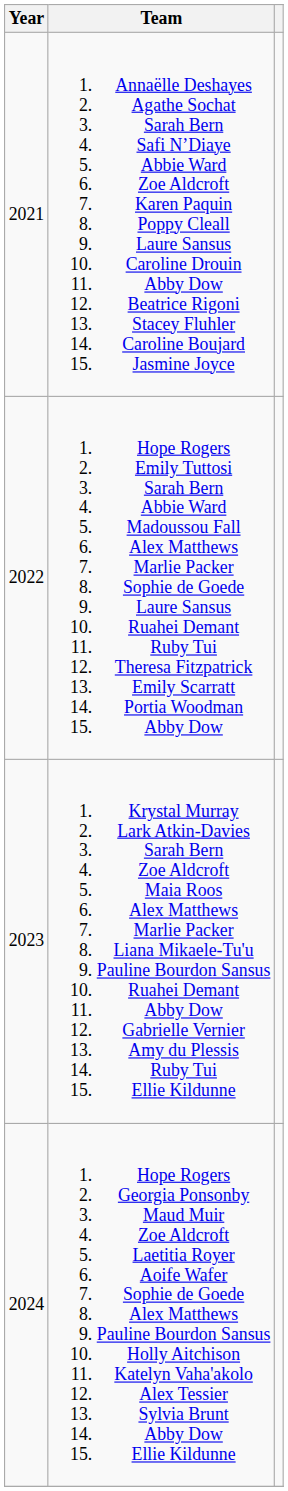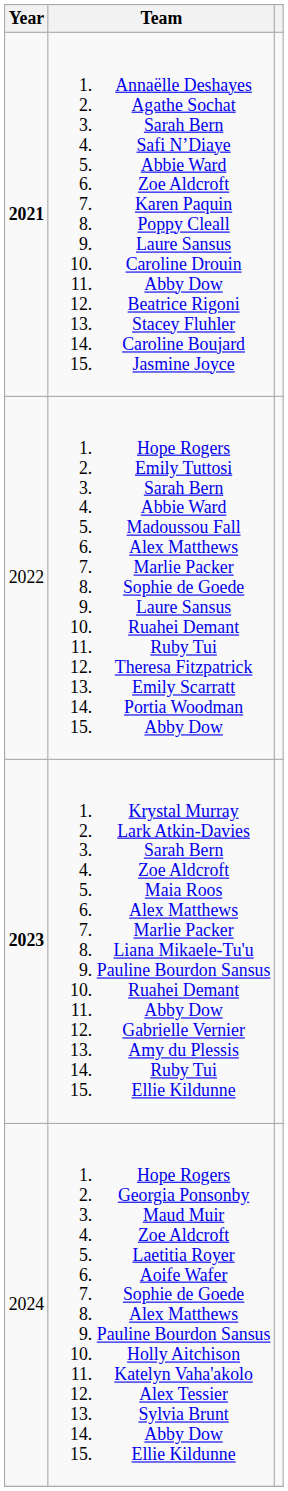(26, 214) normal -> (26, 214) bold
(26, 941) normal -> (26, 941) bold
